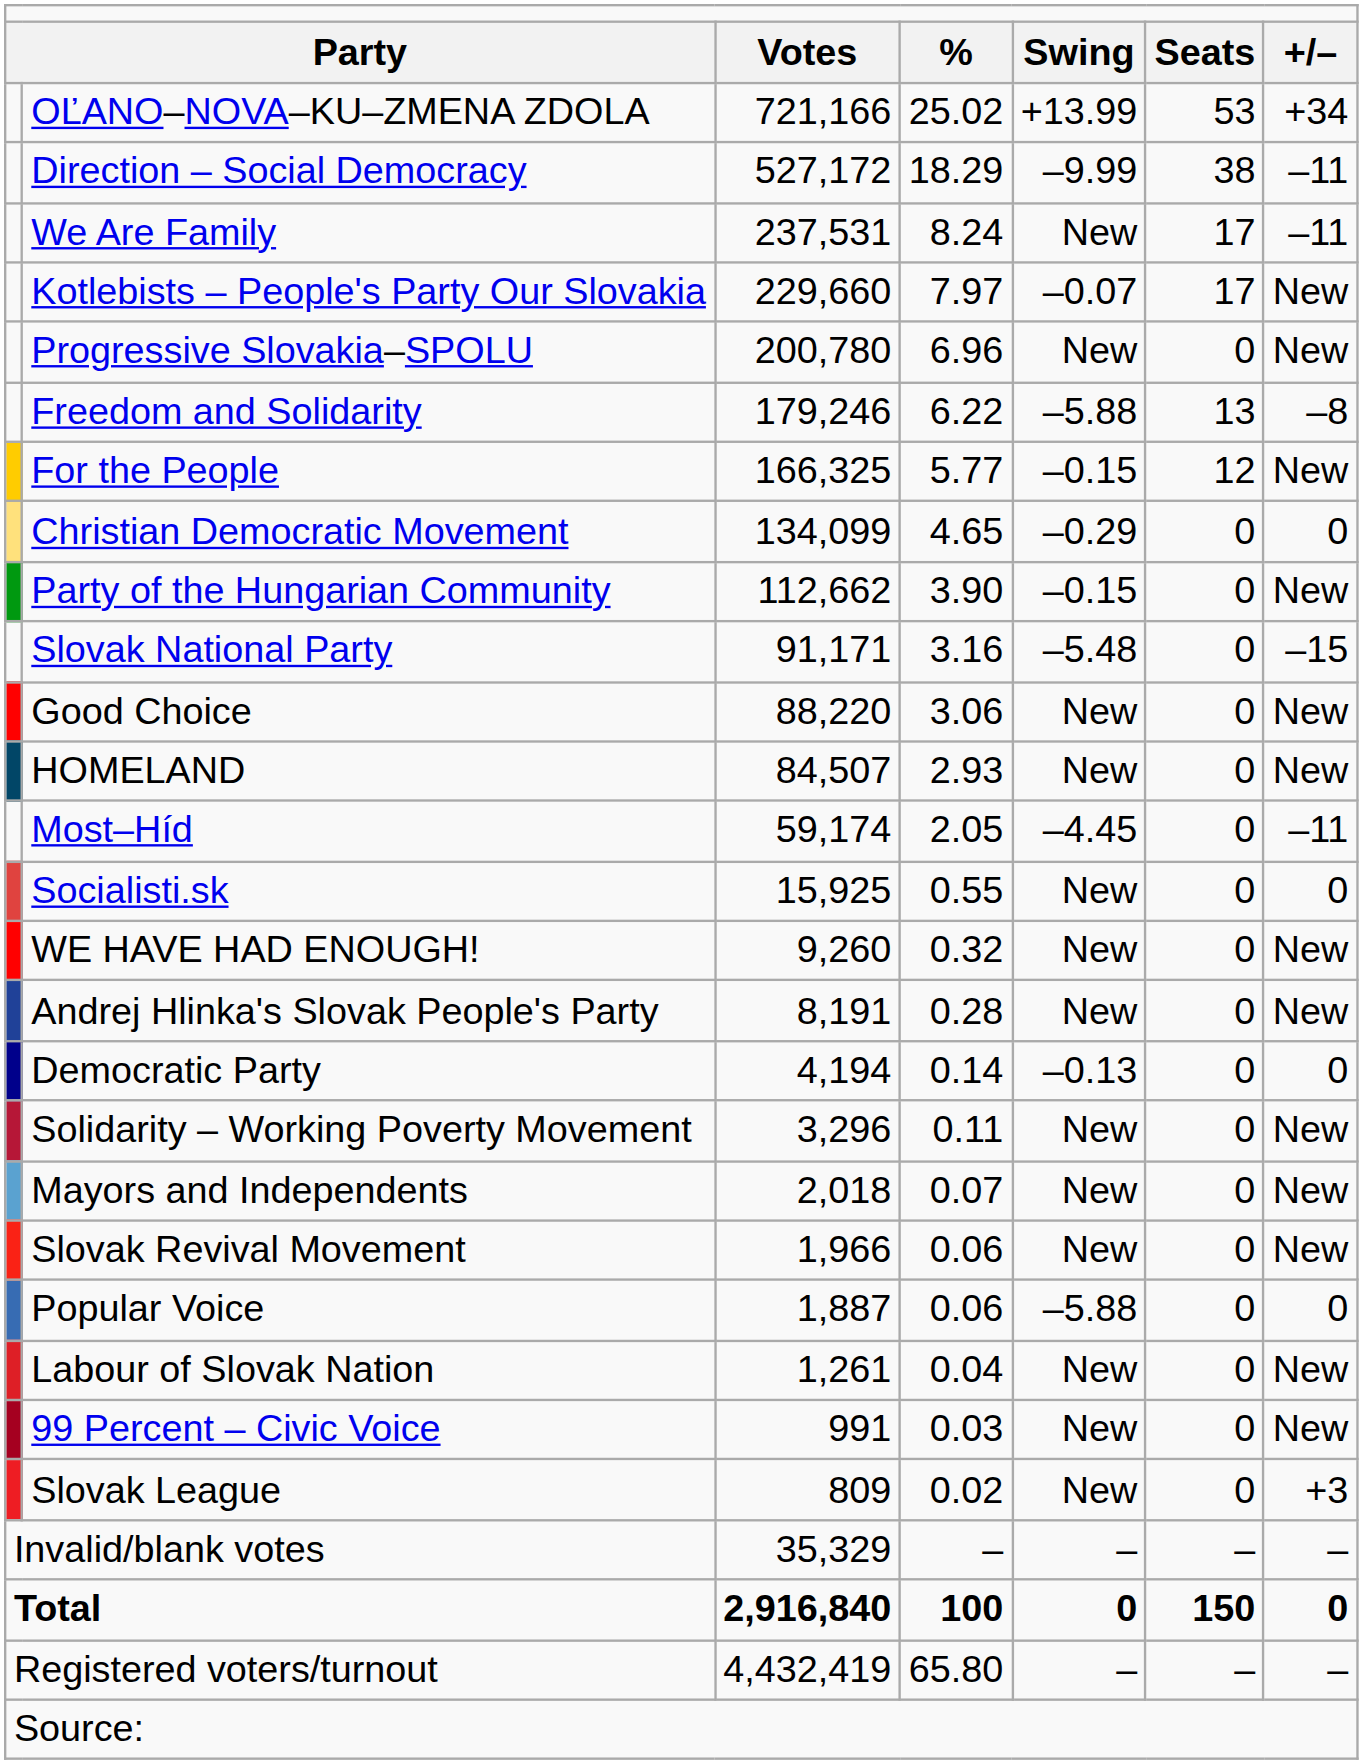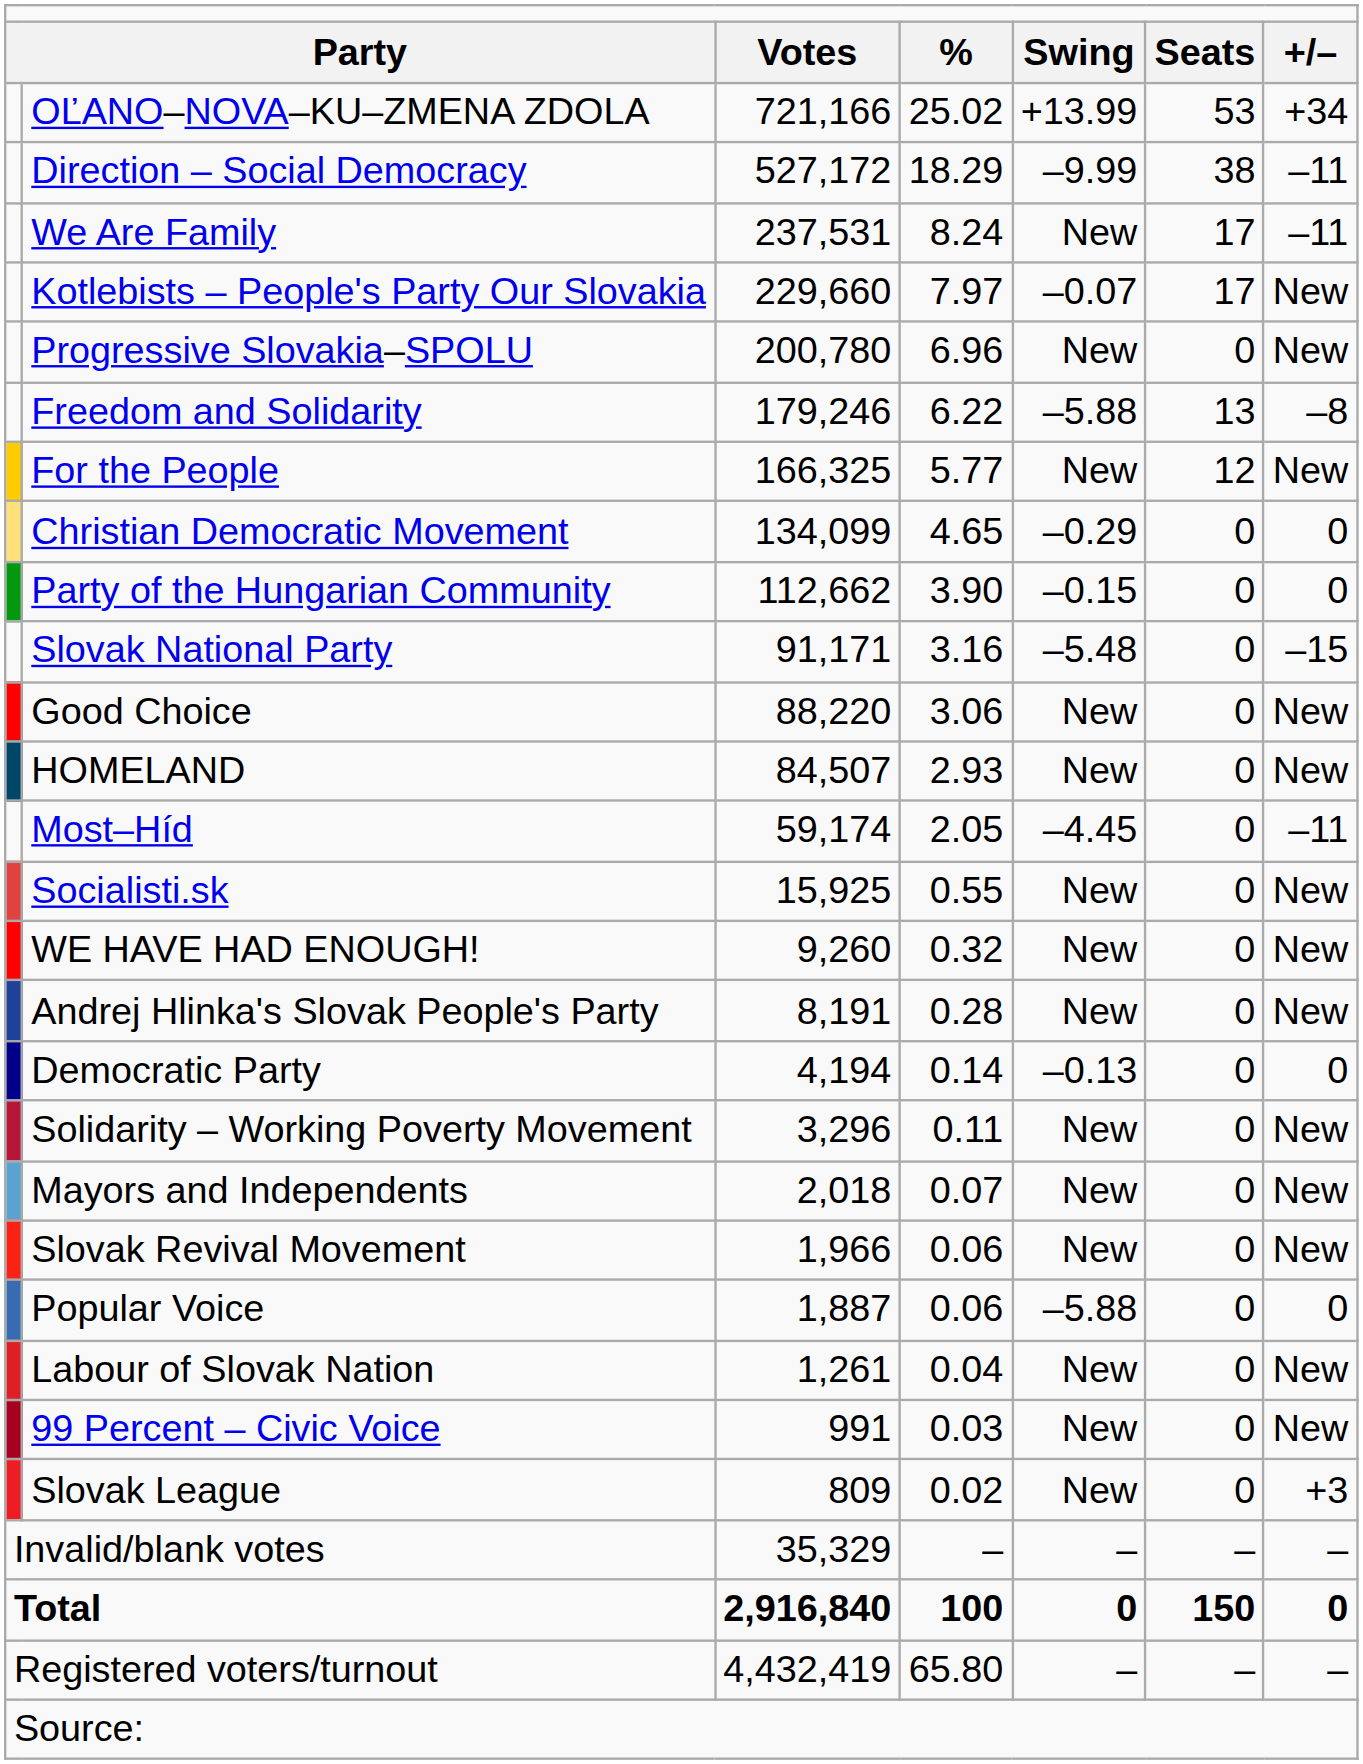(1090, 471) –0.15 -> (1099, 471) New
(1311, 590) New -> (1338, 590) 0
(1338, 890) 0 -> (1311, 890) New
